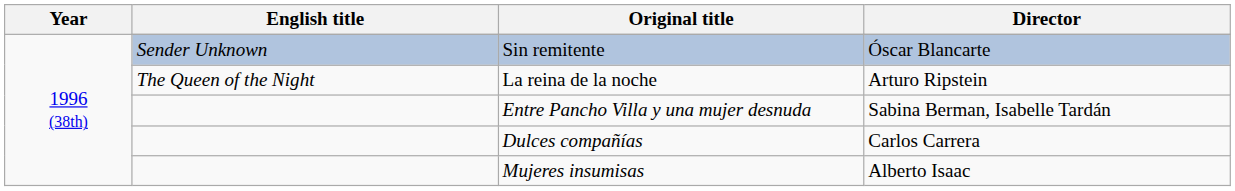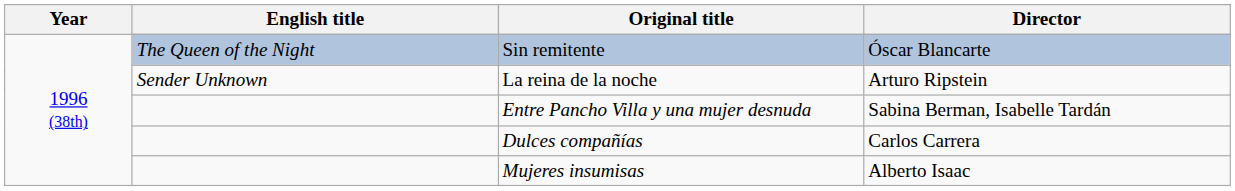(202, 49) Sender Unknown -> (226, 49) The Queen of the Night
(226, 79) The Queen of the Night -> (202, 79) Sender Unknown
